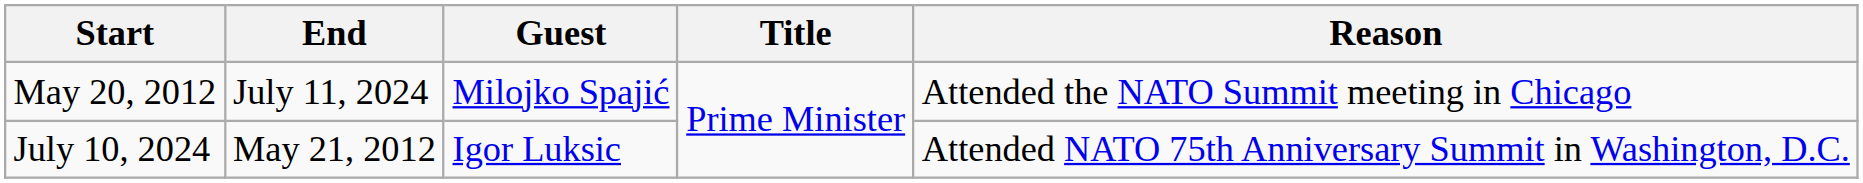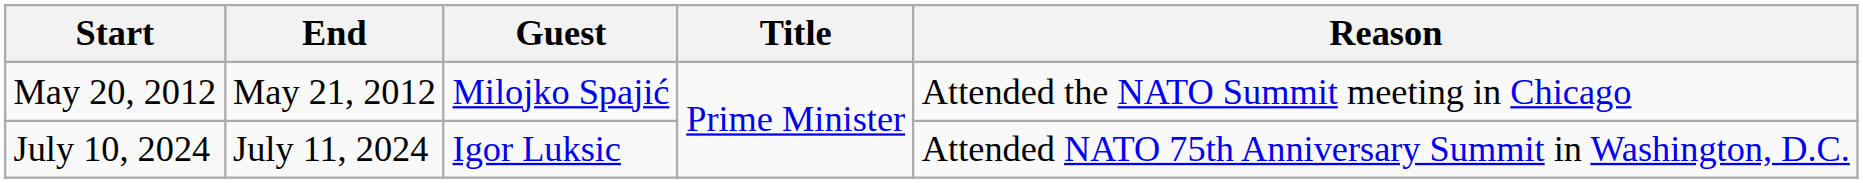(331, 90) July 11, 2024 -> (334, 90) May 21, 2012
(334, 148) May 21, 2012 -> (331, 148) July 11, 2024
